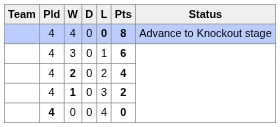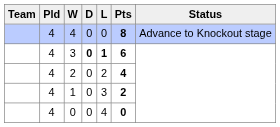(104, 34) bold -> (104, 34) normal
(89, 53) normal -> (89, 53) bold
(104, 53) normal -> (104, 53) bold
(73, 73) bold -> (73, 73) normal
(73, 93) bold -> (73, 93) normal
(52, 112) bold -> (52, 112) normal
